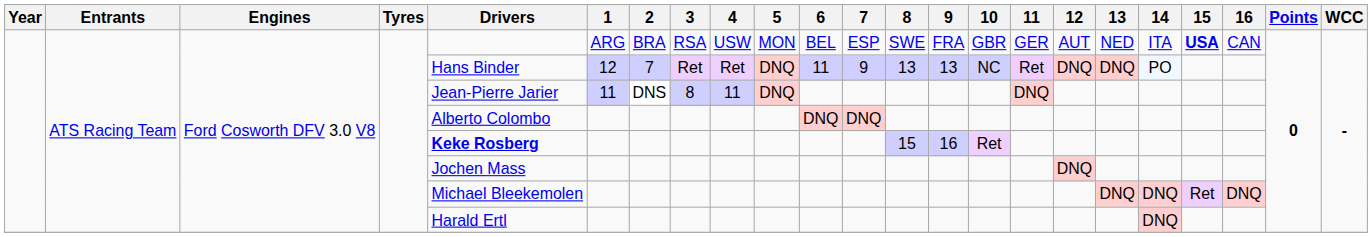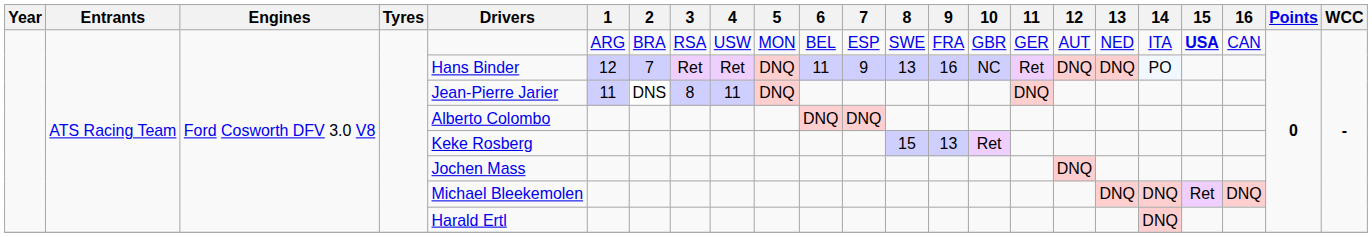(948, 68) 13 -> (948, 68) 16
(485, 144) bold -> (482, 144) normal
(948, 144) 16 -> (948, 144) 13
